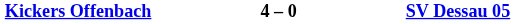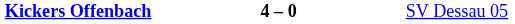(458, 10) bold -> (457, 10) normal
